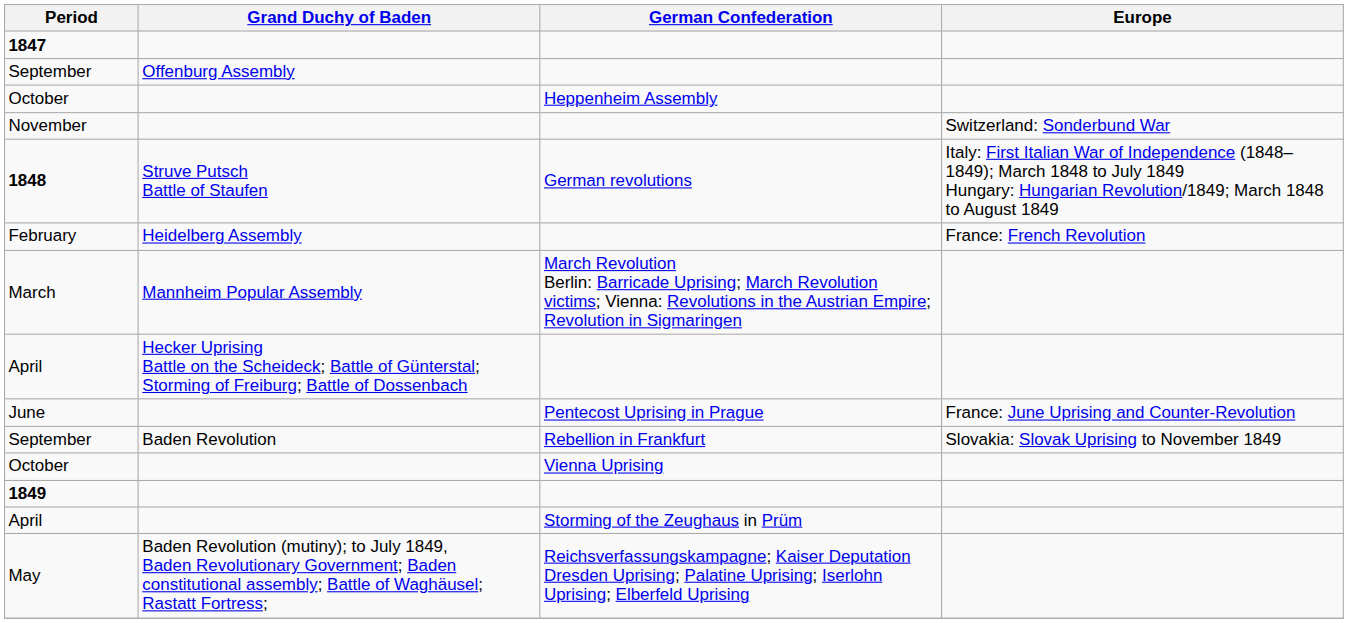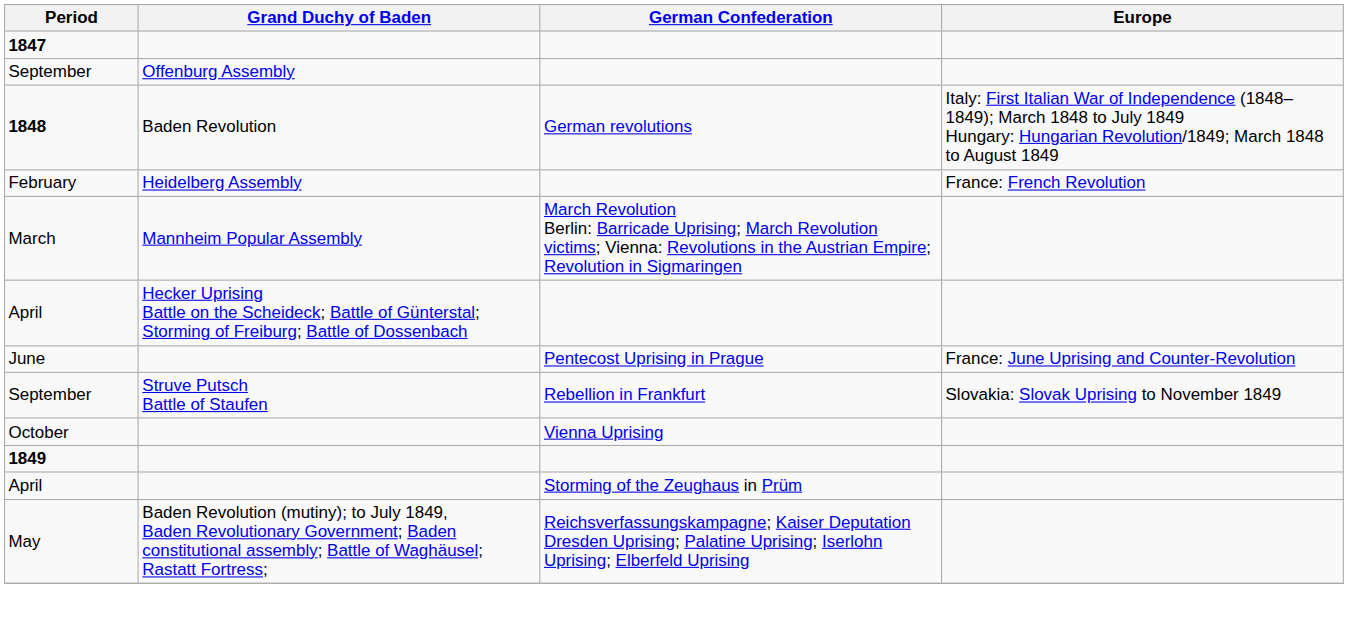- row: (39, 98)
- row: (48, 125)
(205, 181) Struve Putsch Battle of Staufen -> (209, 127) Baden Revolution
(209, 439) Baden Revolution -> (205, 395) Struve Putsch Battle of Staufen
